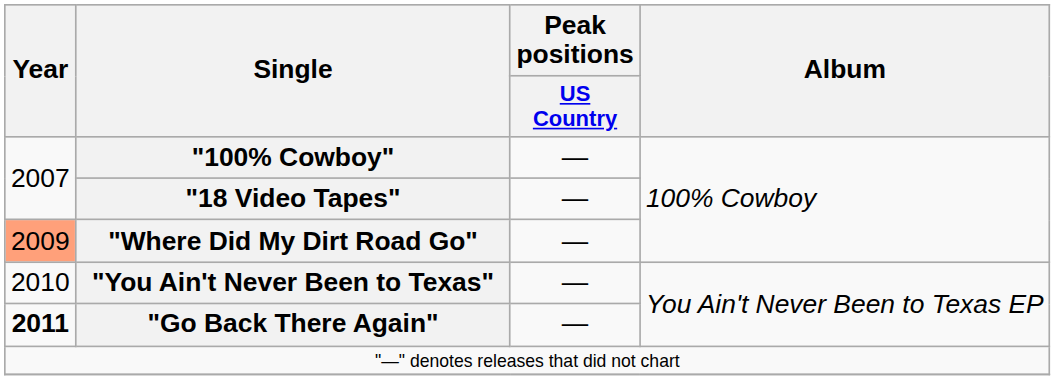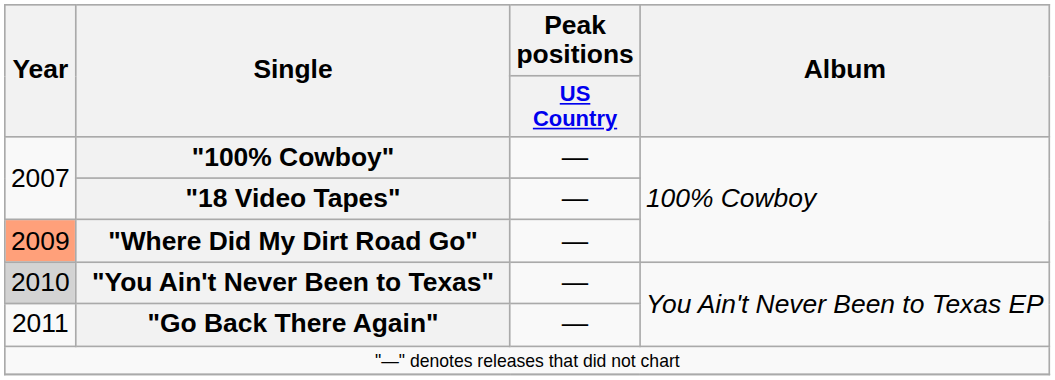(40, 282) no background -> (40, 282) lightgrey background
(40, 324) bold -> (40, 324) normal
